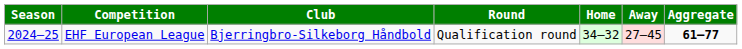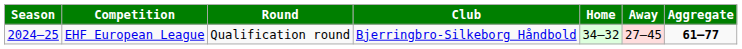columns swapped: (507, 14) <-> (321, 14)
